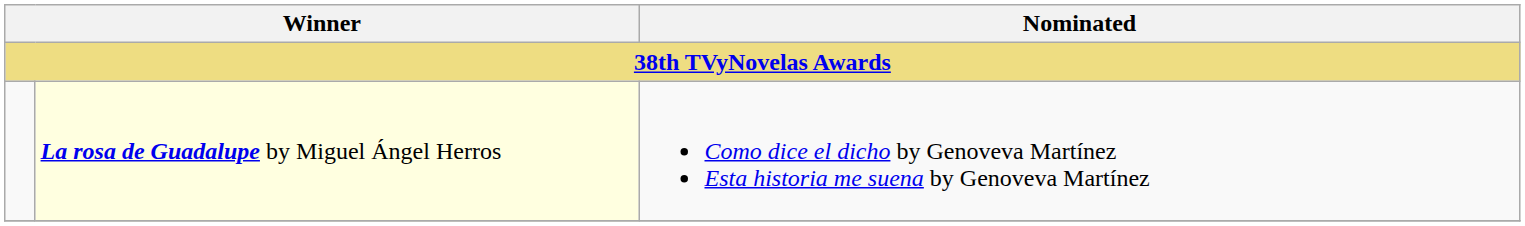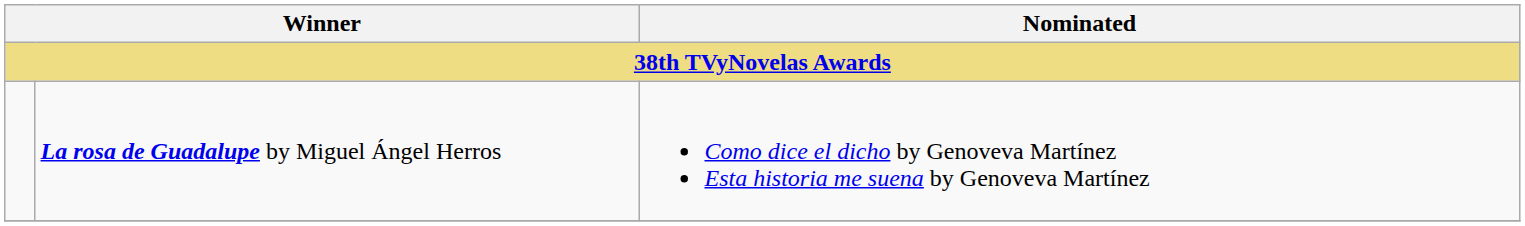(271, 150) lightyellow background -> (271, 150) no background
